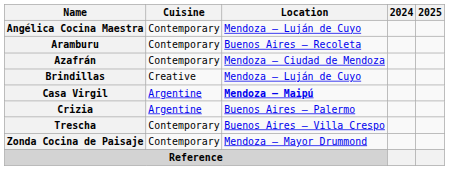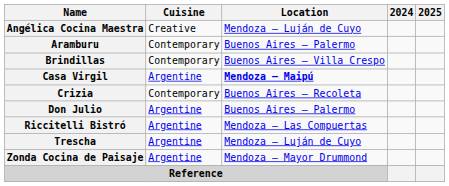(184, 29) Contemporary -> (172, 29) Creative
(293, 45) Buenos Aires – Recoleta -> (290, 45) Buenos Aires – Palermo
- row: (75, 61)
(172, 77) Creative -> (184, 61) Contemporary
(293, 77) Mendoza – Luján de Cuyo -> (305, 61) Buenos Aires – Villa Crespo
(175, 109) Argentine -> (184, 93) Contemporary
(290, 109) Buenos Aires – Palermo -> (293, 93) Buenos Aires – Recoleta
+ row: (75, 109)
+ row: (75, 125)
(184, 125) Contemporary -> (175, 141) Argentine
(305, 125) Buenos Aires – Villa Crespo -> (293, 141) Mendoza – Luján de Cuyo
(184, 141) Contemporary -> (175, 157) Argentine
